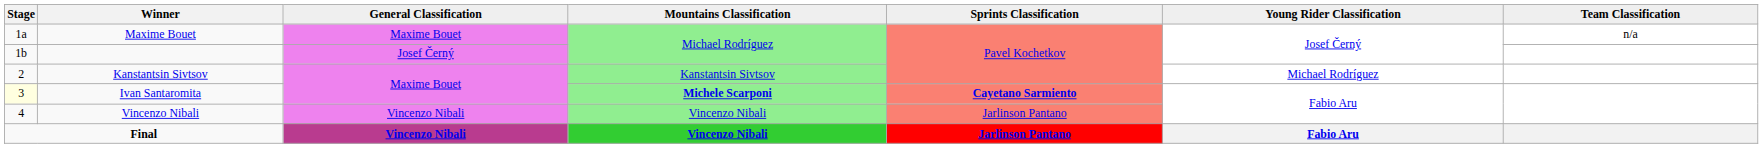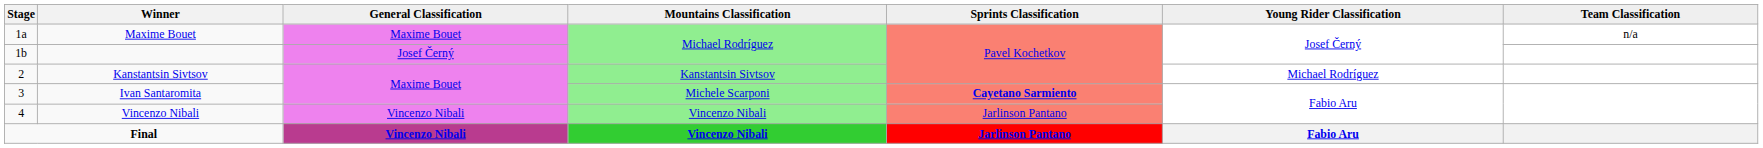(21, 94) lightyellow background -> (21, 94) no background
(728, 94) bold -> (728, 94) normal
